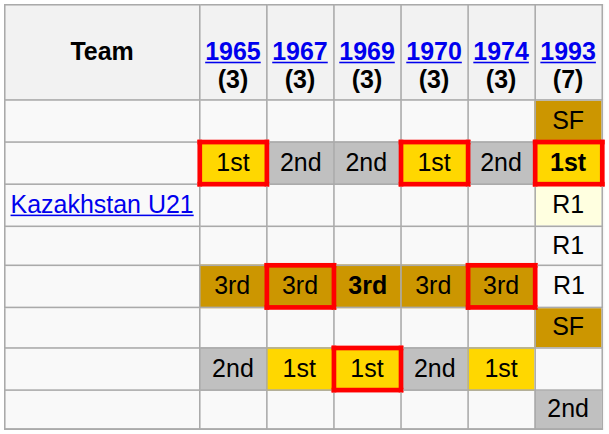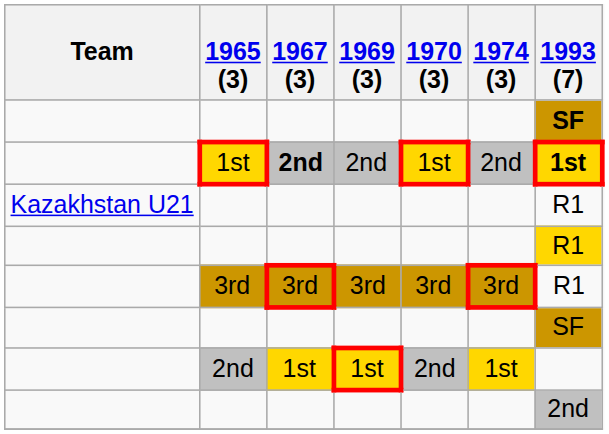(568, 120) normal -> (568, 120) bold
(301, 162) normal -> (301, 162) bold
(568, 205) lightyellow background -> (568, 205) no background
(568, 245) no background -> (568, 245) gold background
(368, 286) bold -> (368, 286) normal
